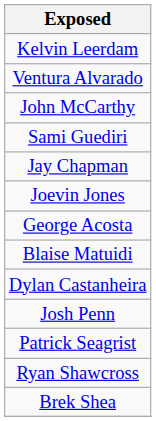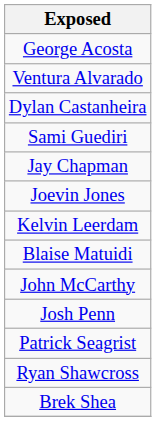(78, 48) Kelvin Leerdam -> (78, 48) George Acosta
(78, 107) John McCarthy -> (78, 107) Dylan Castanheira
(78, 225) George Acosta -> (78, 225) Kelvin Leerdam
(78, 284) Dylan Castanheira -> (78, 284) John McCarthy
